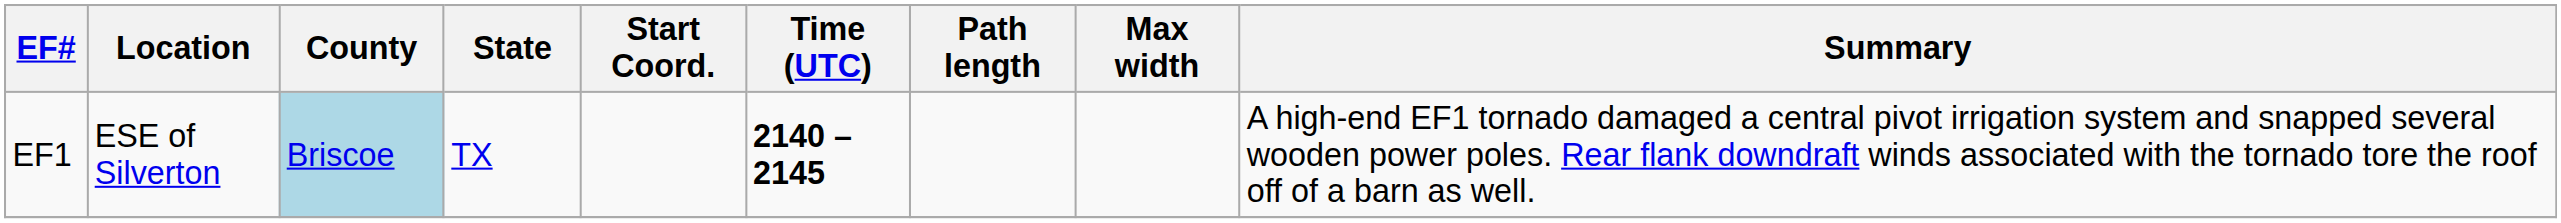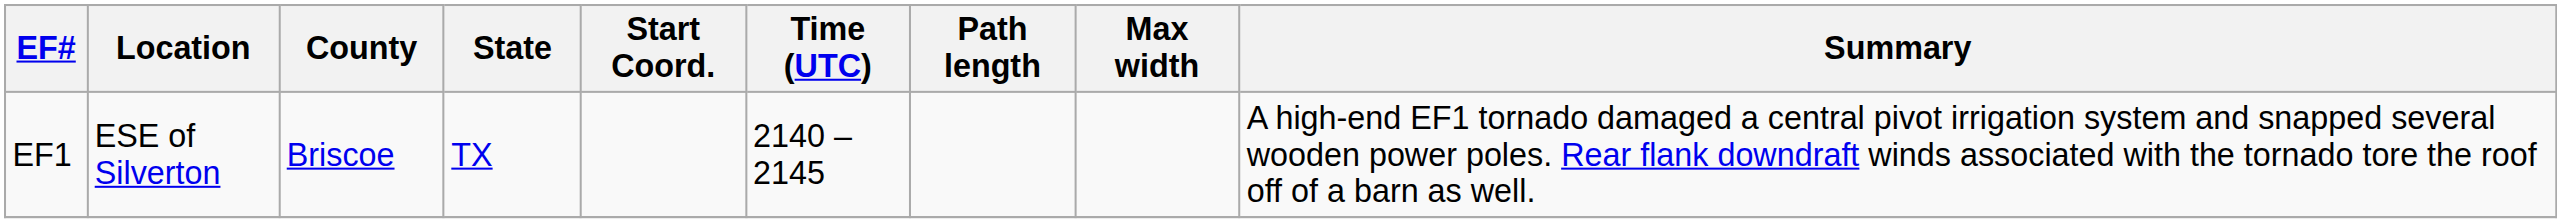(341, 154) lightblue background -> (341, 154) no background
(802, 154) bold -> (802, 154) normal
